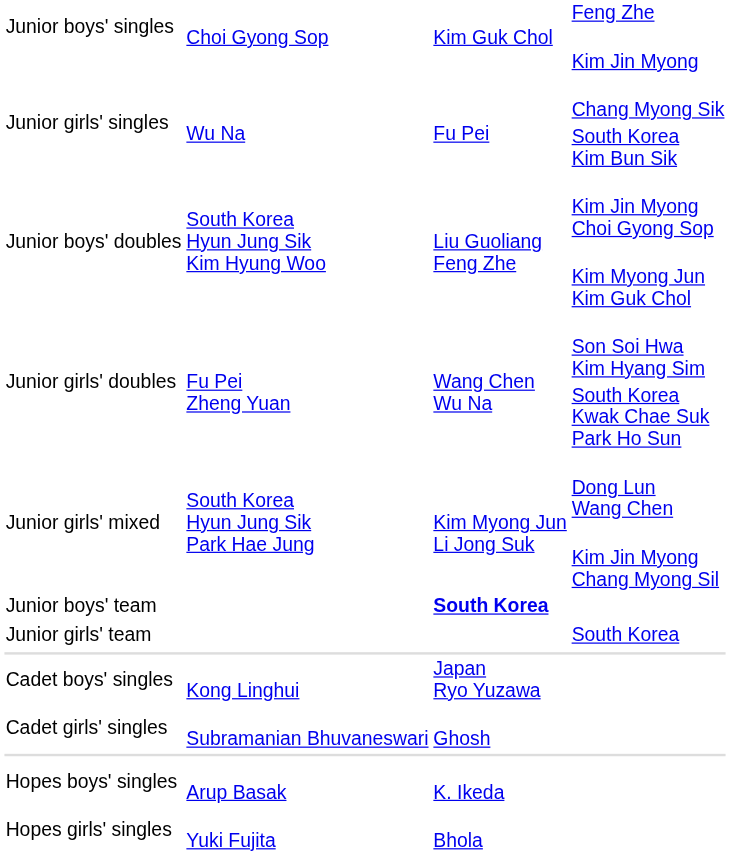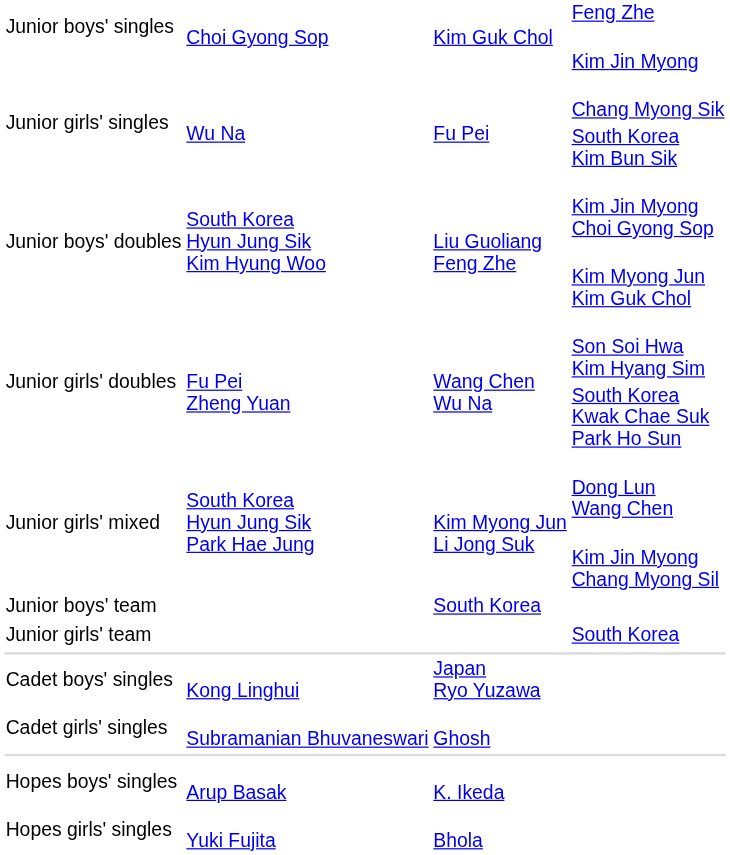(491, 606) bold -> (487, 606) normal
